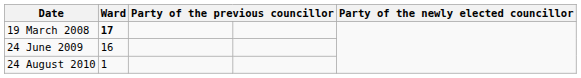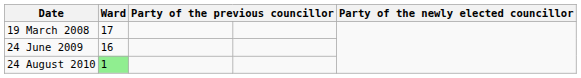(107, 30) bold -> (107, 30) normal
(104, 64) no background -> (104, 64) lightgreen background
